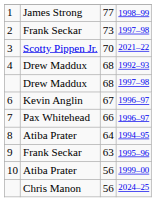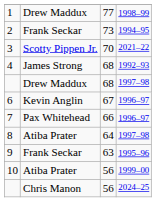(53, 13) James Strong -> (55, 13) Drew Maddux
(134, 30) 1997–98 -> (134, 30) 1994–95
(55, 65) Drew Maddux -> (53, 65) James Strong
(134, 135) 1994–95 -> (134, 135) 1997–98
